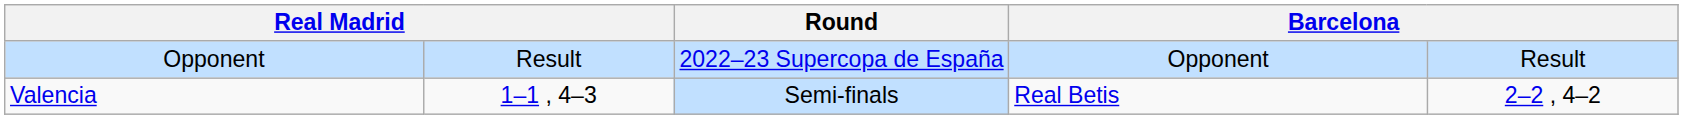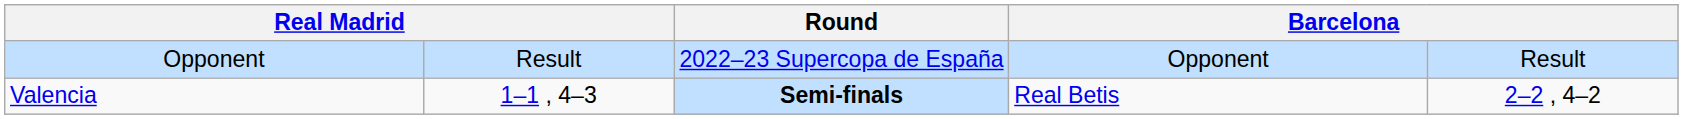(842, 95) normal -> (842, 95) bold
